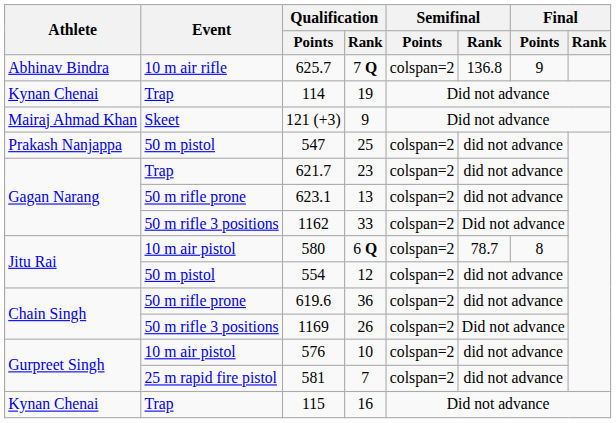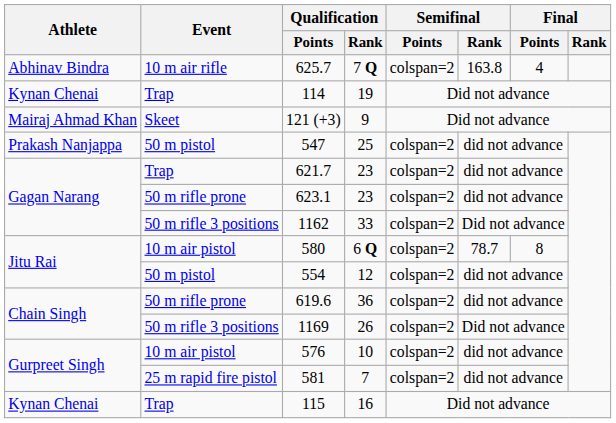(484, 68) 136.8 -> (484, 68) 163.8
(540, 68) 9 -> (540, 68) 4
(365, 197) 13 -> (365, 197) 23
